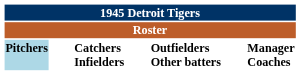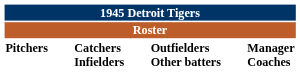(27, 47) lightblue background -> (27, 47) no background
